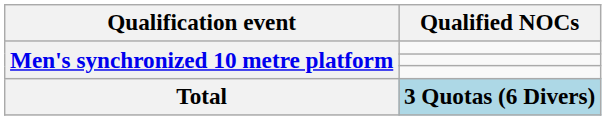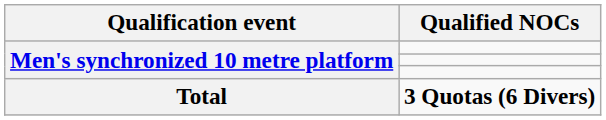(500, 96) lightblue background -> (500, 96) no background
